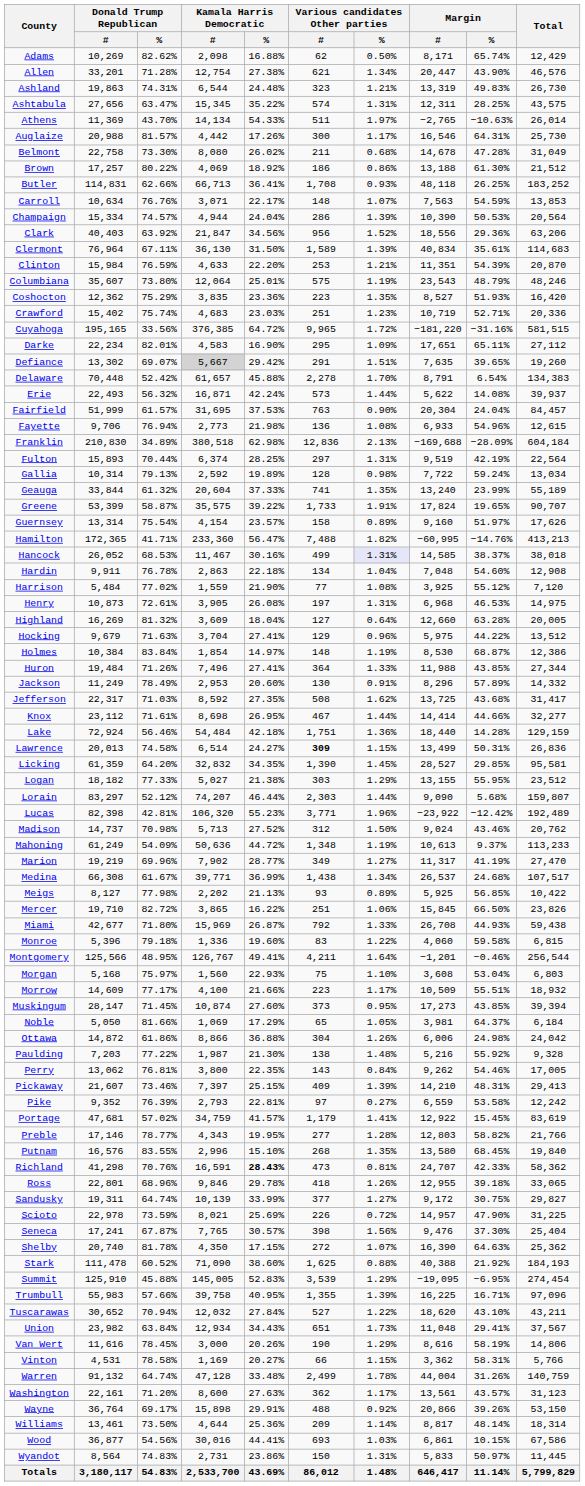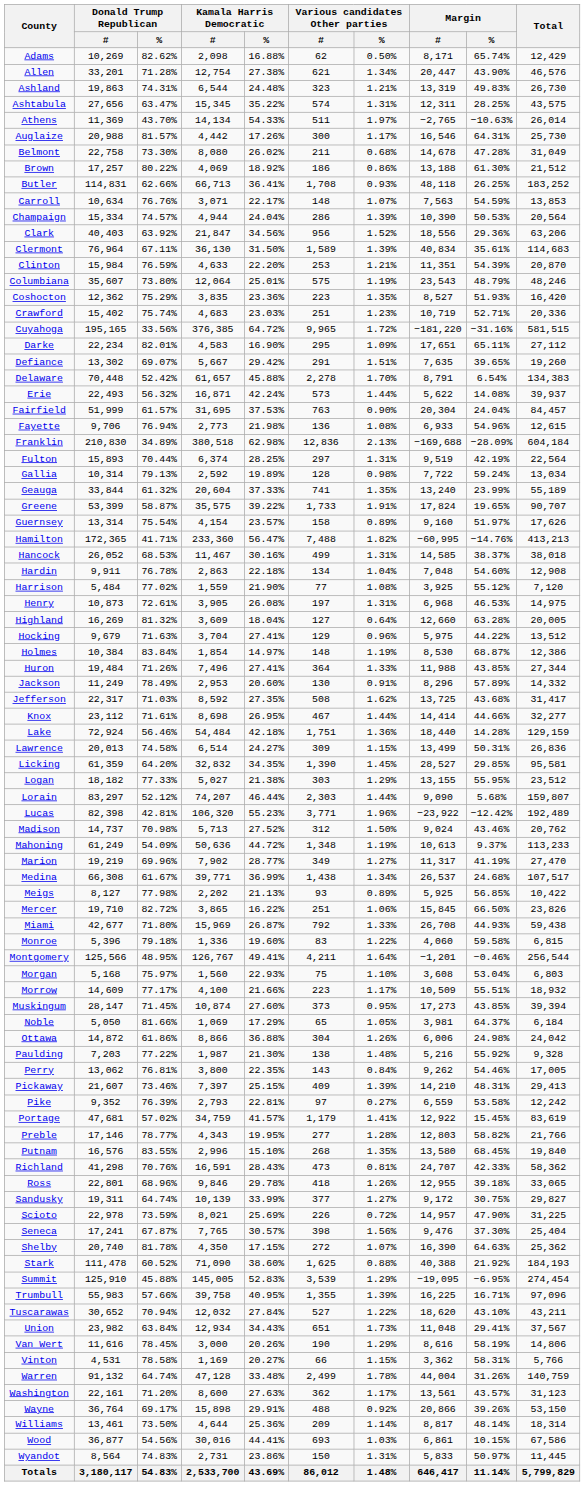(213, 362) lightgrey background -> (213, 362) no background
(382, 555) lavender background -> (382, 555) no background
(321, 748) bold -> (321, 748) normal
(266, 1167) bold -> (266, 1167) normal
